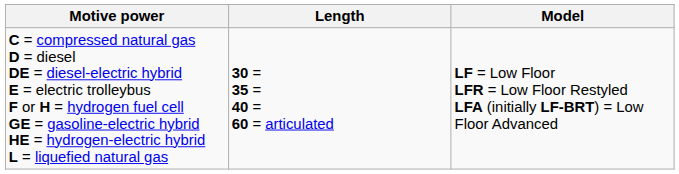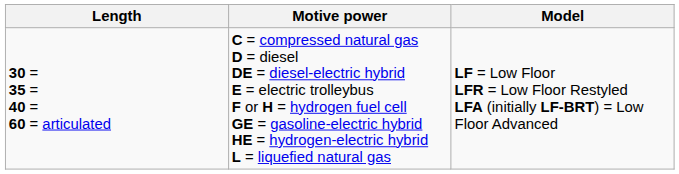columns swapped: (117, 16) <-> (340, 16)
